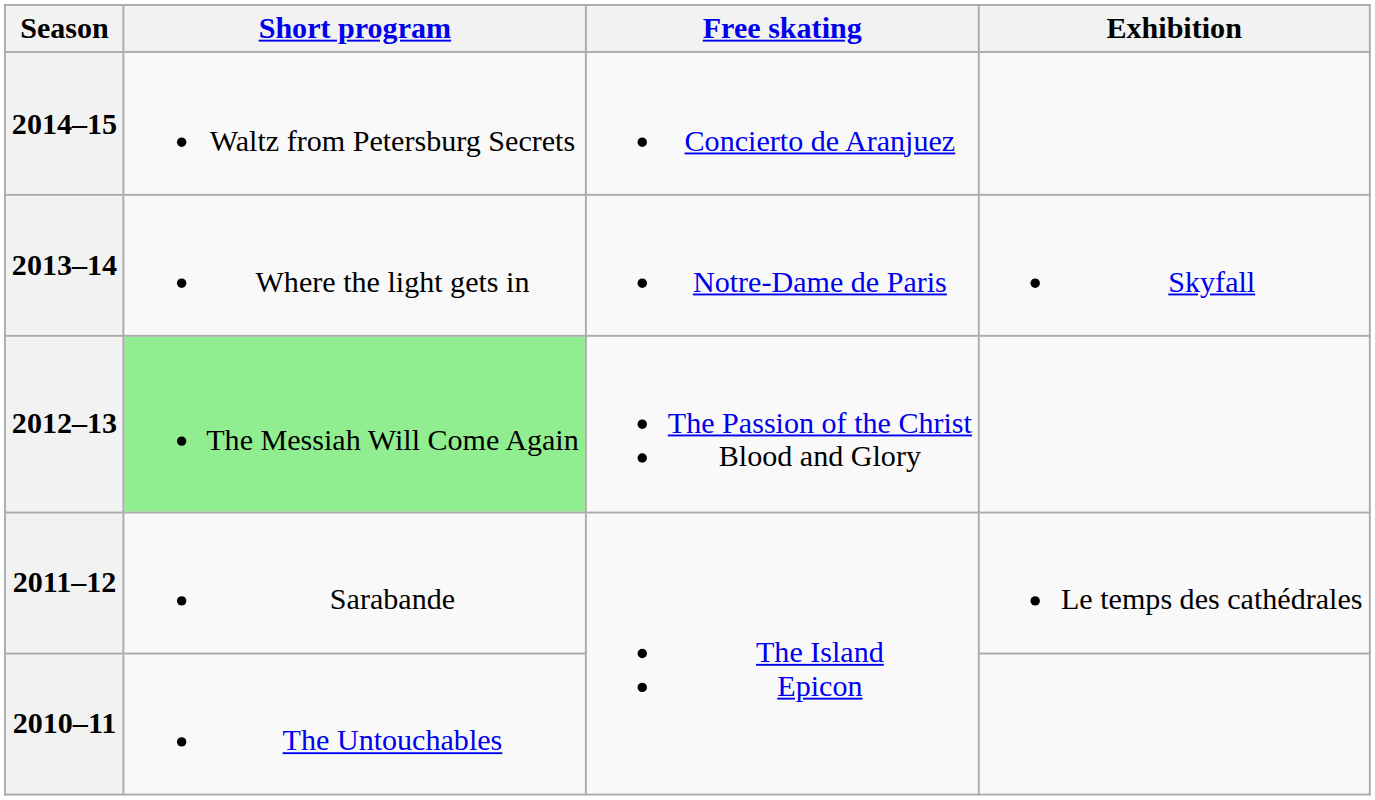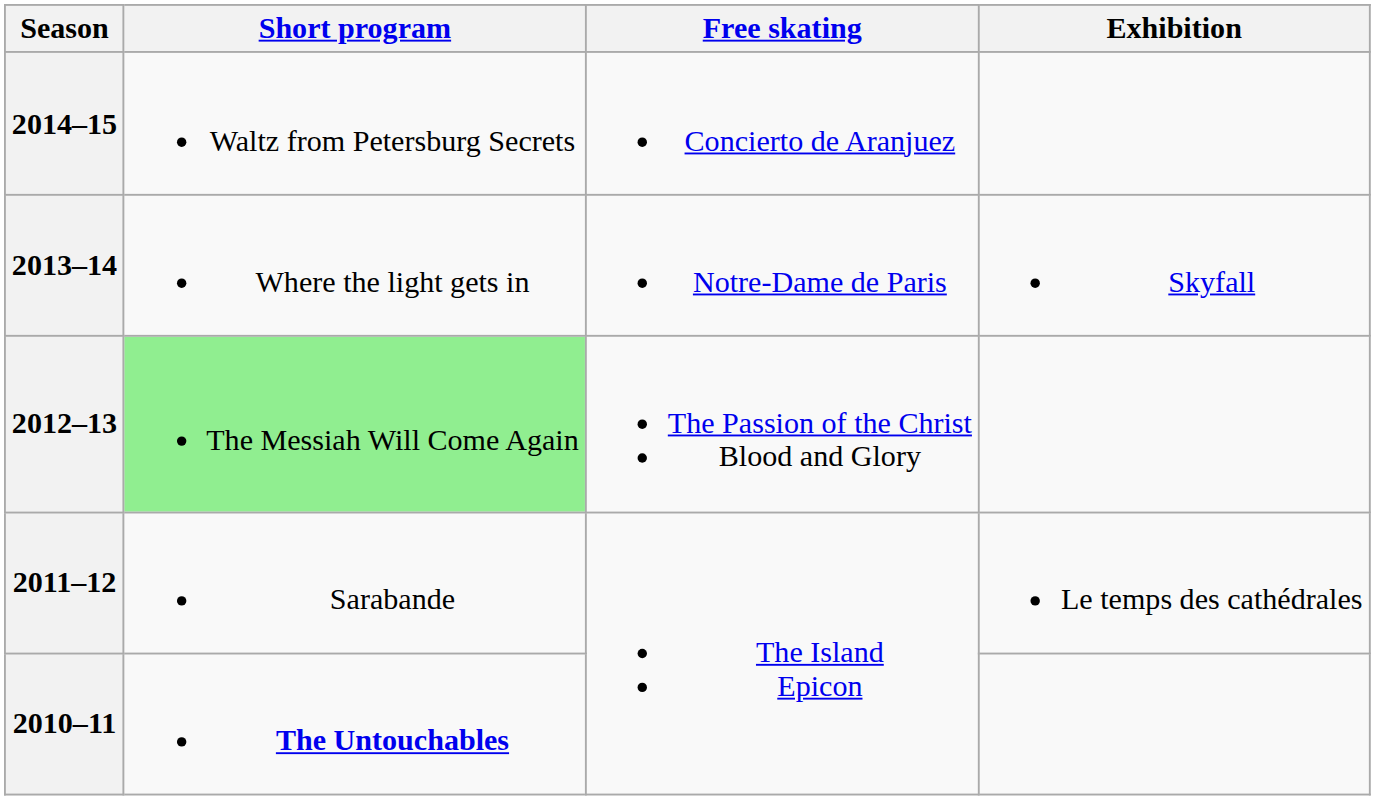(355, 741) normal -> (355, 741) bold
